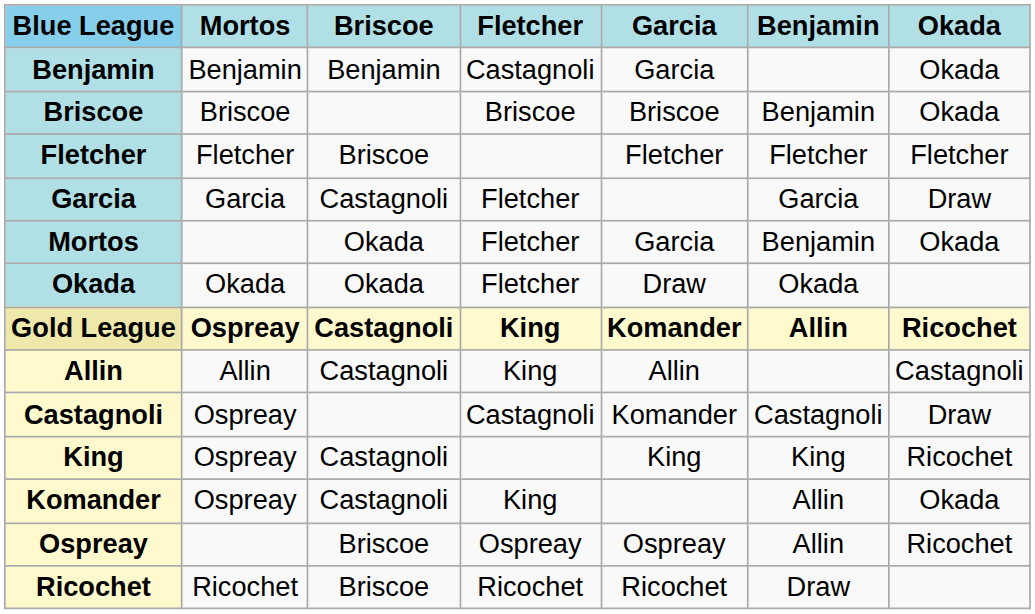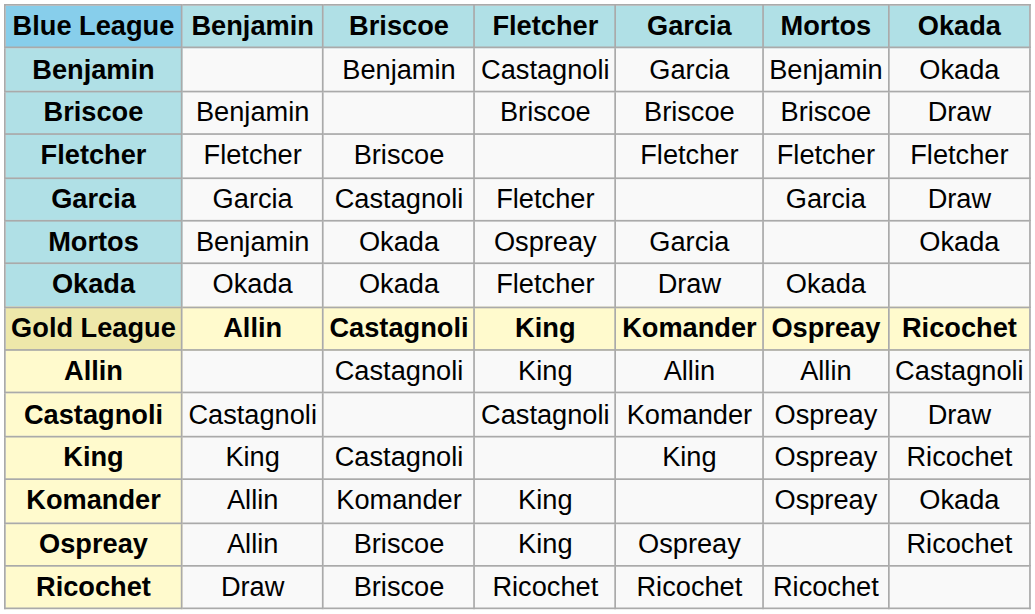columns swapped: (818, 26) <-> (245, 26)
(959, 112) Okada -> (959, 112) Draw
(530, 241) Fletcher -> (545, 241) Ospreay
(384, 500) Castagnoli -> (399, 500) Komander
(530, 543) Ospreay -> (545, 543) King
